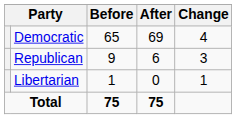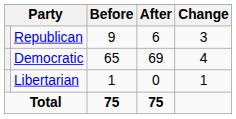rows swapped: (49, 37) <-> (48, 59)
